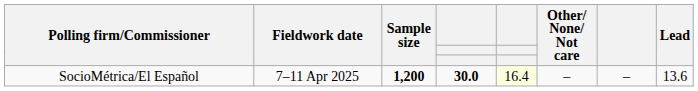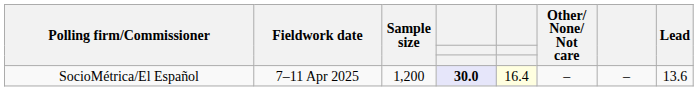(409, 76) bold -> (409, 76) normal
(466, 76) no background -> (466, 76) lavender background
